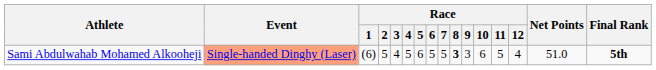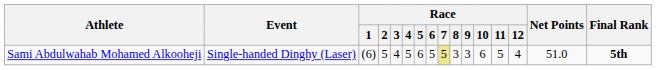(281, 55) lightsalmon background -> (281, 55) no background
(444, 55) no background -> (444, 55) khaki background
(456, 55) bold -> (456, 55) normal
